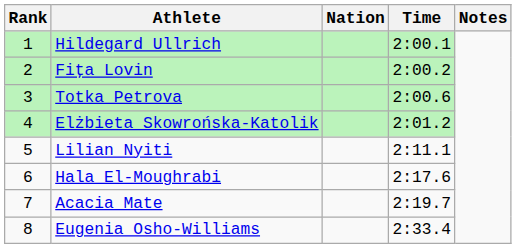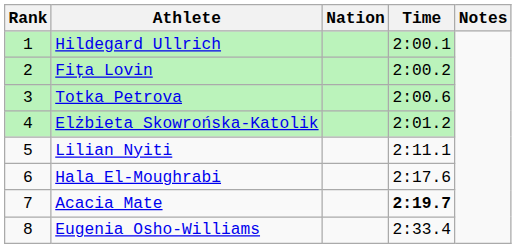(422, 203) normal -> (422, 203) bold
